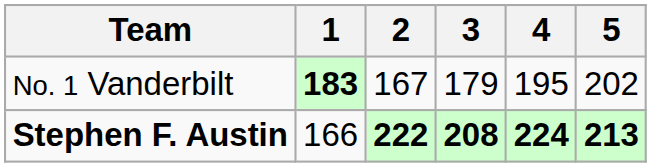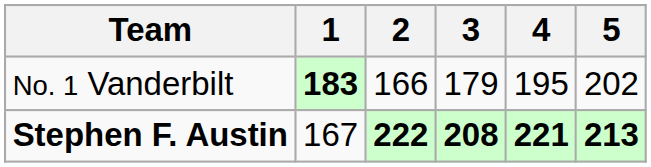(401, 82) 167 -> (401, 82) 166
(331, 135) 166 -> (331, 135) 167
(541, 135) 224 -> (541, 135) 221
